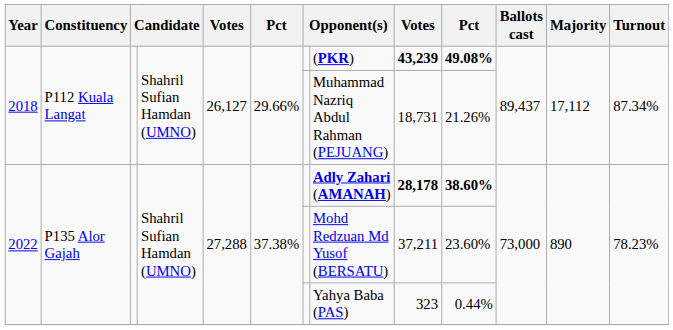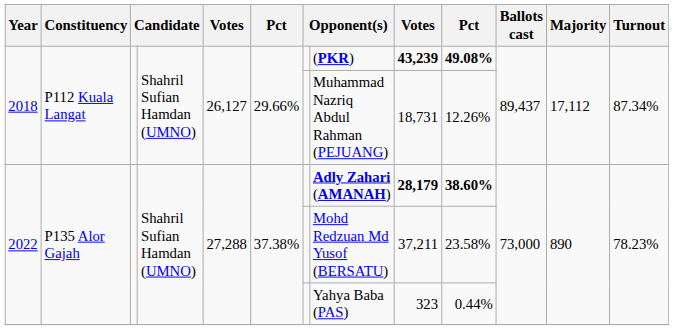(468, 117) 21.26% -> (468, 117) 12.26%
(418, 185) 28,178 -> (418, 185) 28,179
(468, 244) 23.60% -> (468, 244) 23.58%
